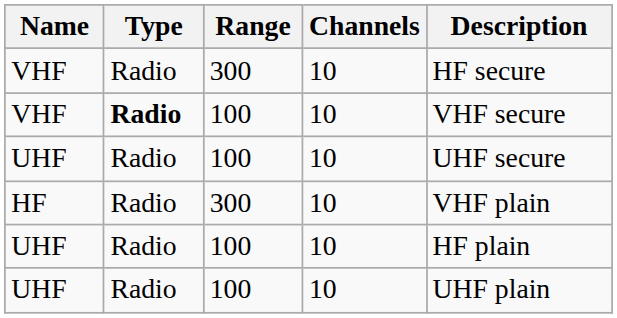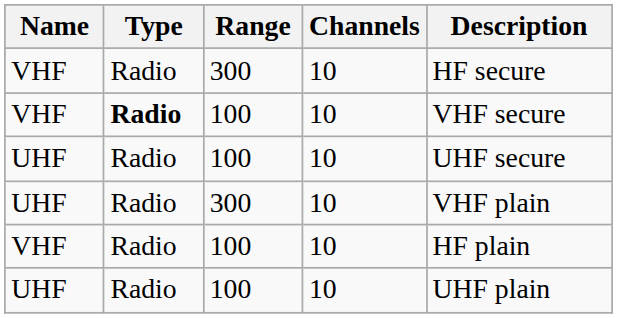(29, 202) HF -> (39, 202) UHF
(39, 245) UHF -> (39, 245) VHF
